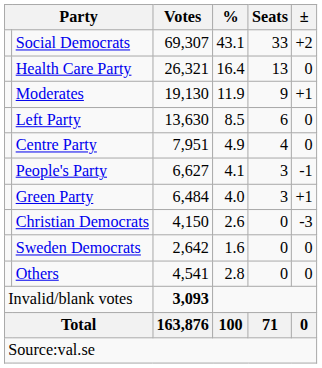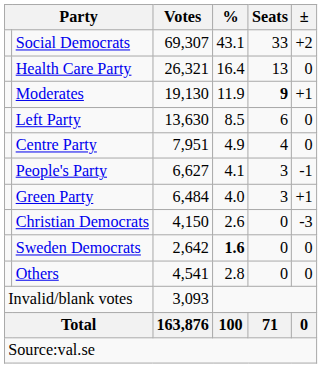(284, 94) normal -> (284, 94) bold
(235, 247) normal -> (235, 247) bold
(191, 299) bold -> (191, 299) normal
